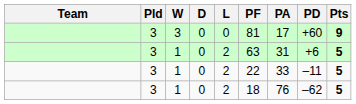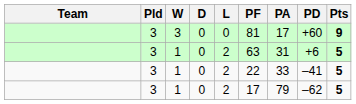(312, 71) –11 -> (312, 71) –41
(253, 90) 18 -> (253, 90) 17
(283, 90) 76 -> (283, 90) 79
